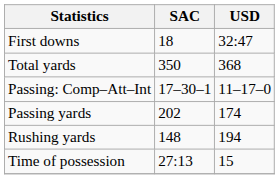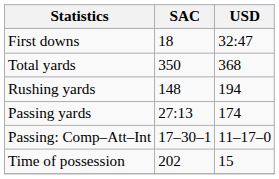rows swapped: (52, 137) <-> (80, 89)
(170, 113) 202 -> (175, 113) 27:13
(175, 161) 27:13 -> (170, 161) 202
